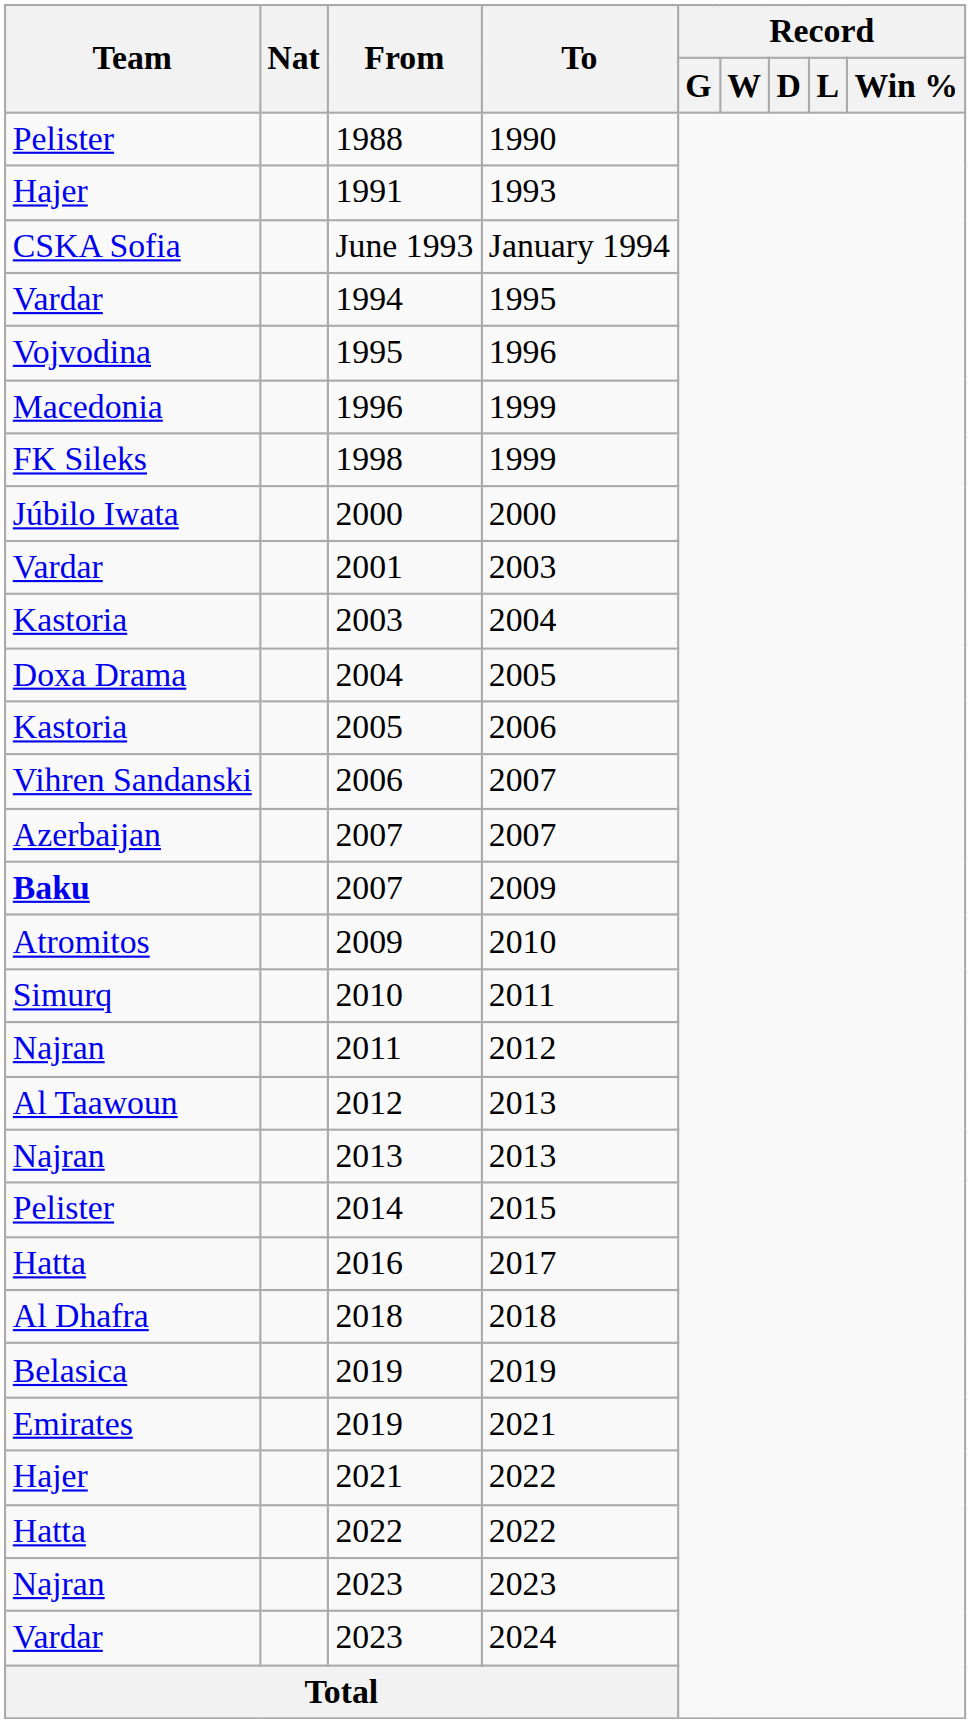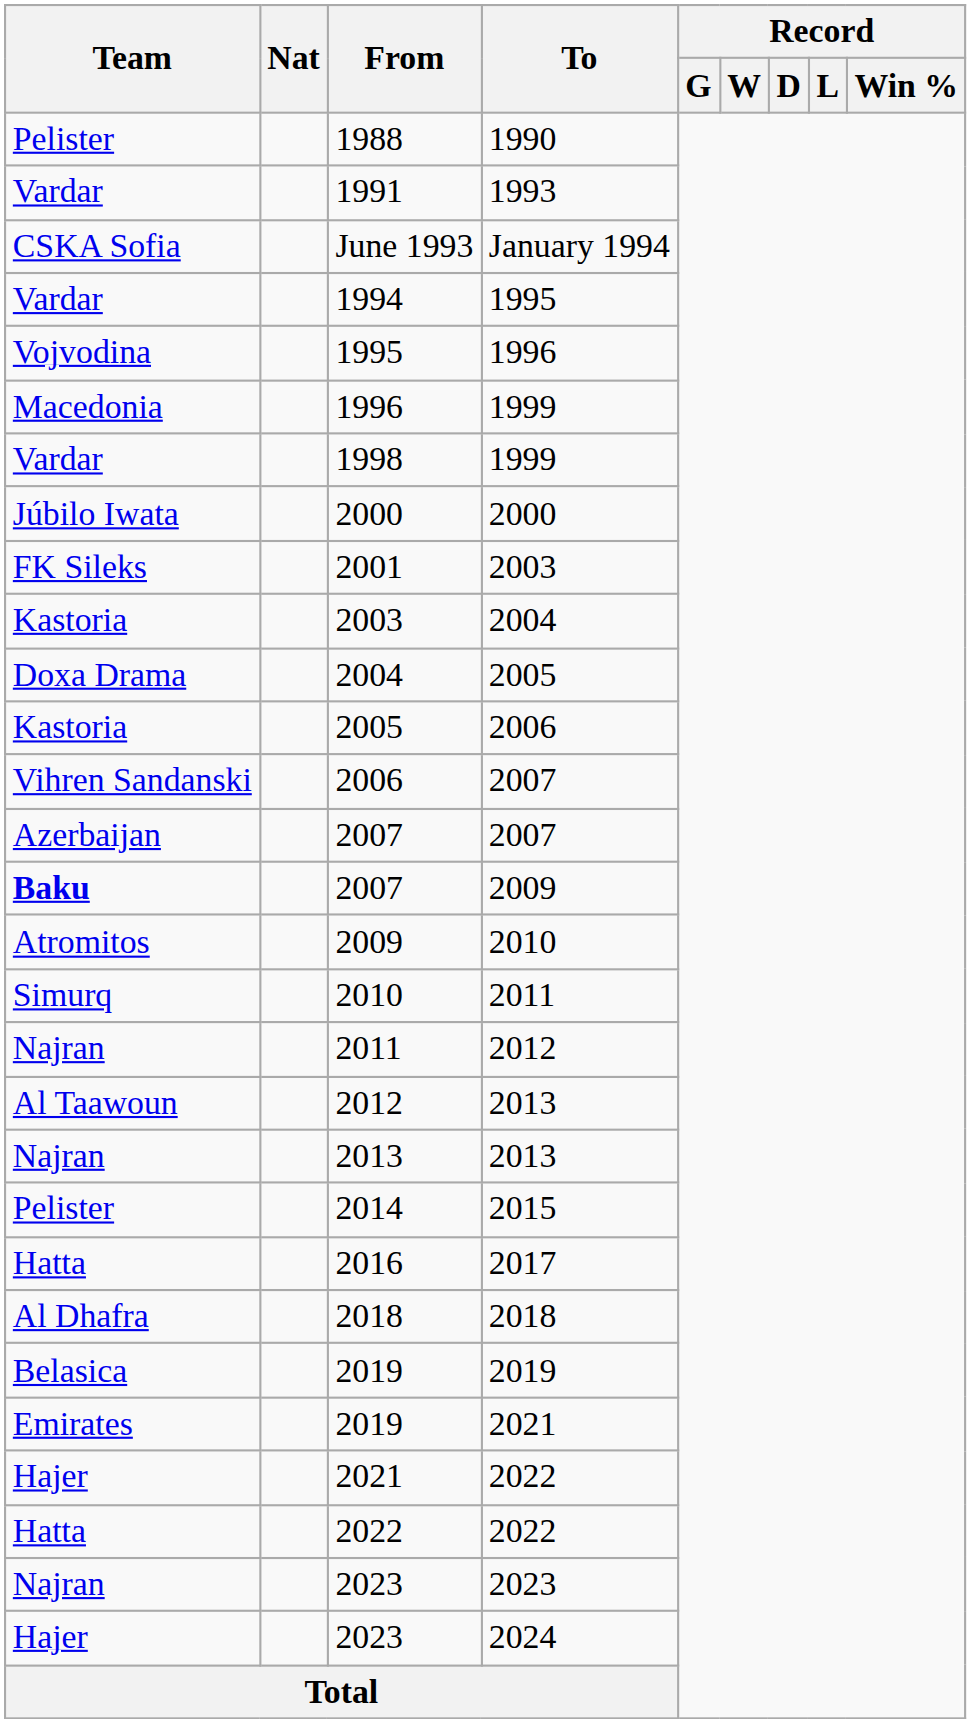(50, 191) Hajer -> (58, 191) Vardar
(80, 459) FK Sileks -> (58, 459) Vardar
(58, 566) Vardar -> (80, 566) FK Sileks
(58, 1637) Vardar -> (50, 1637) Hajer
